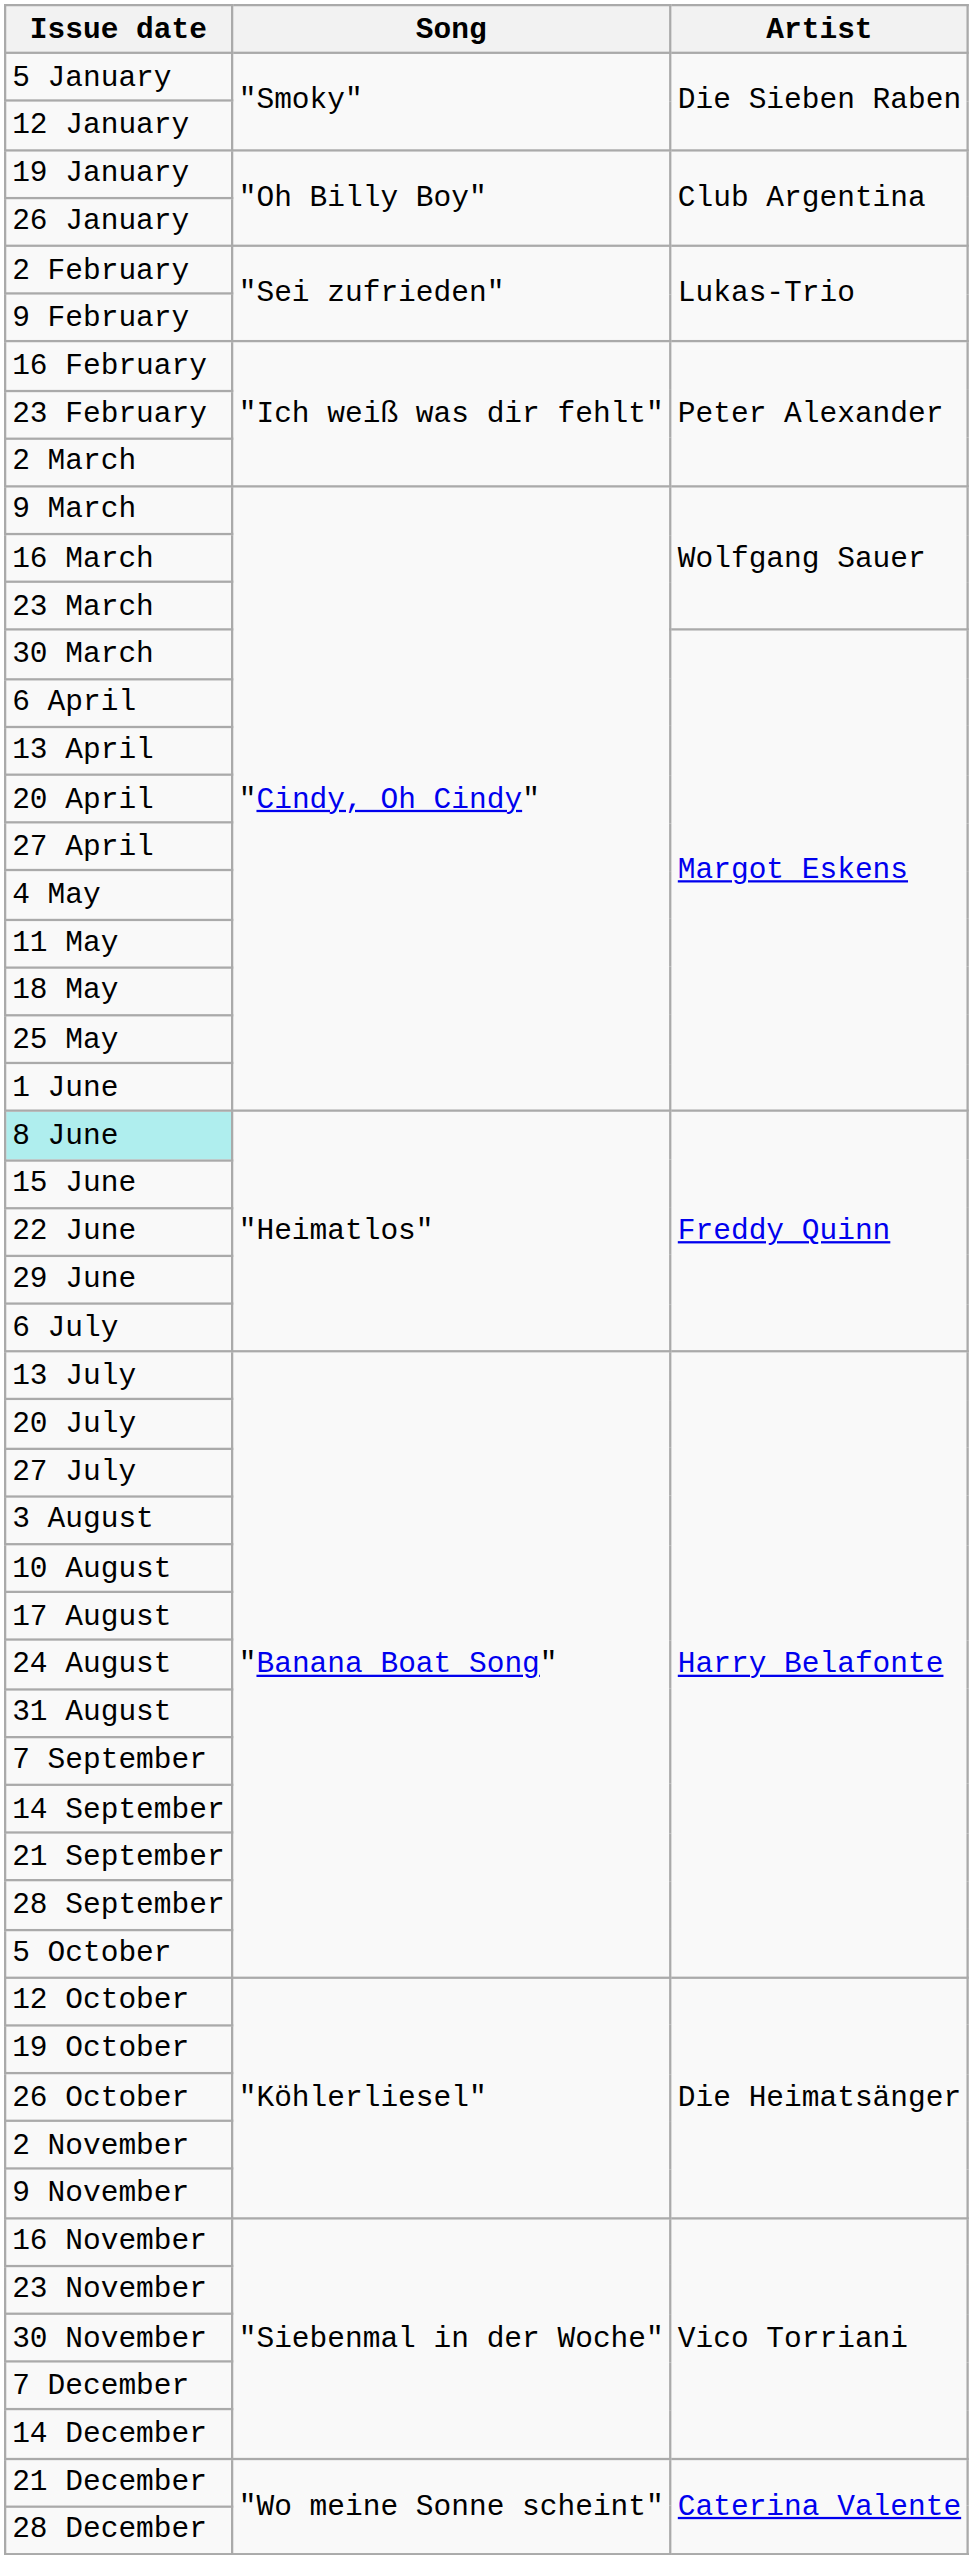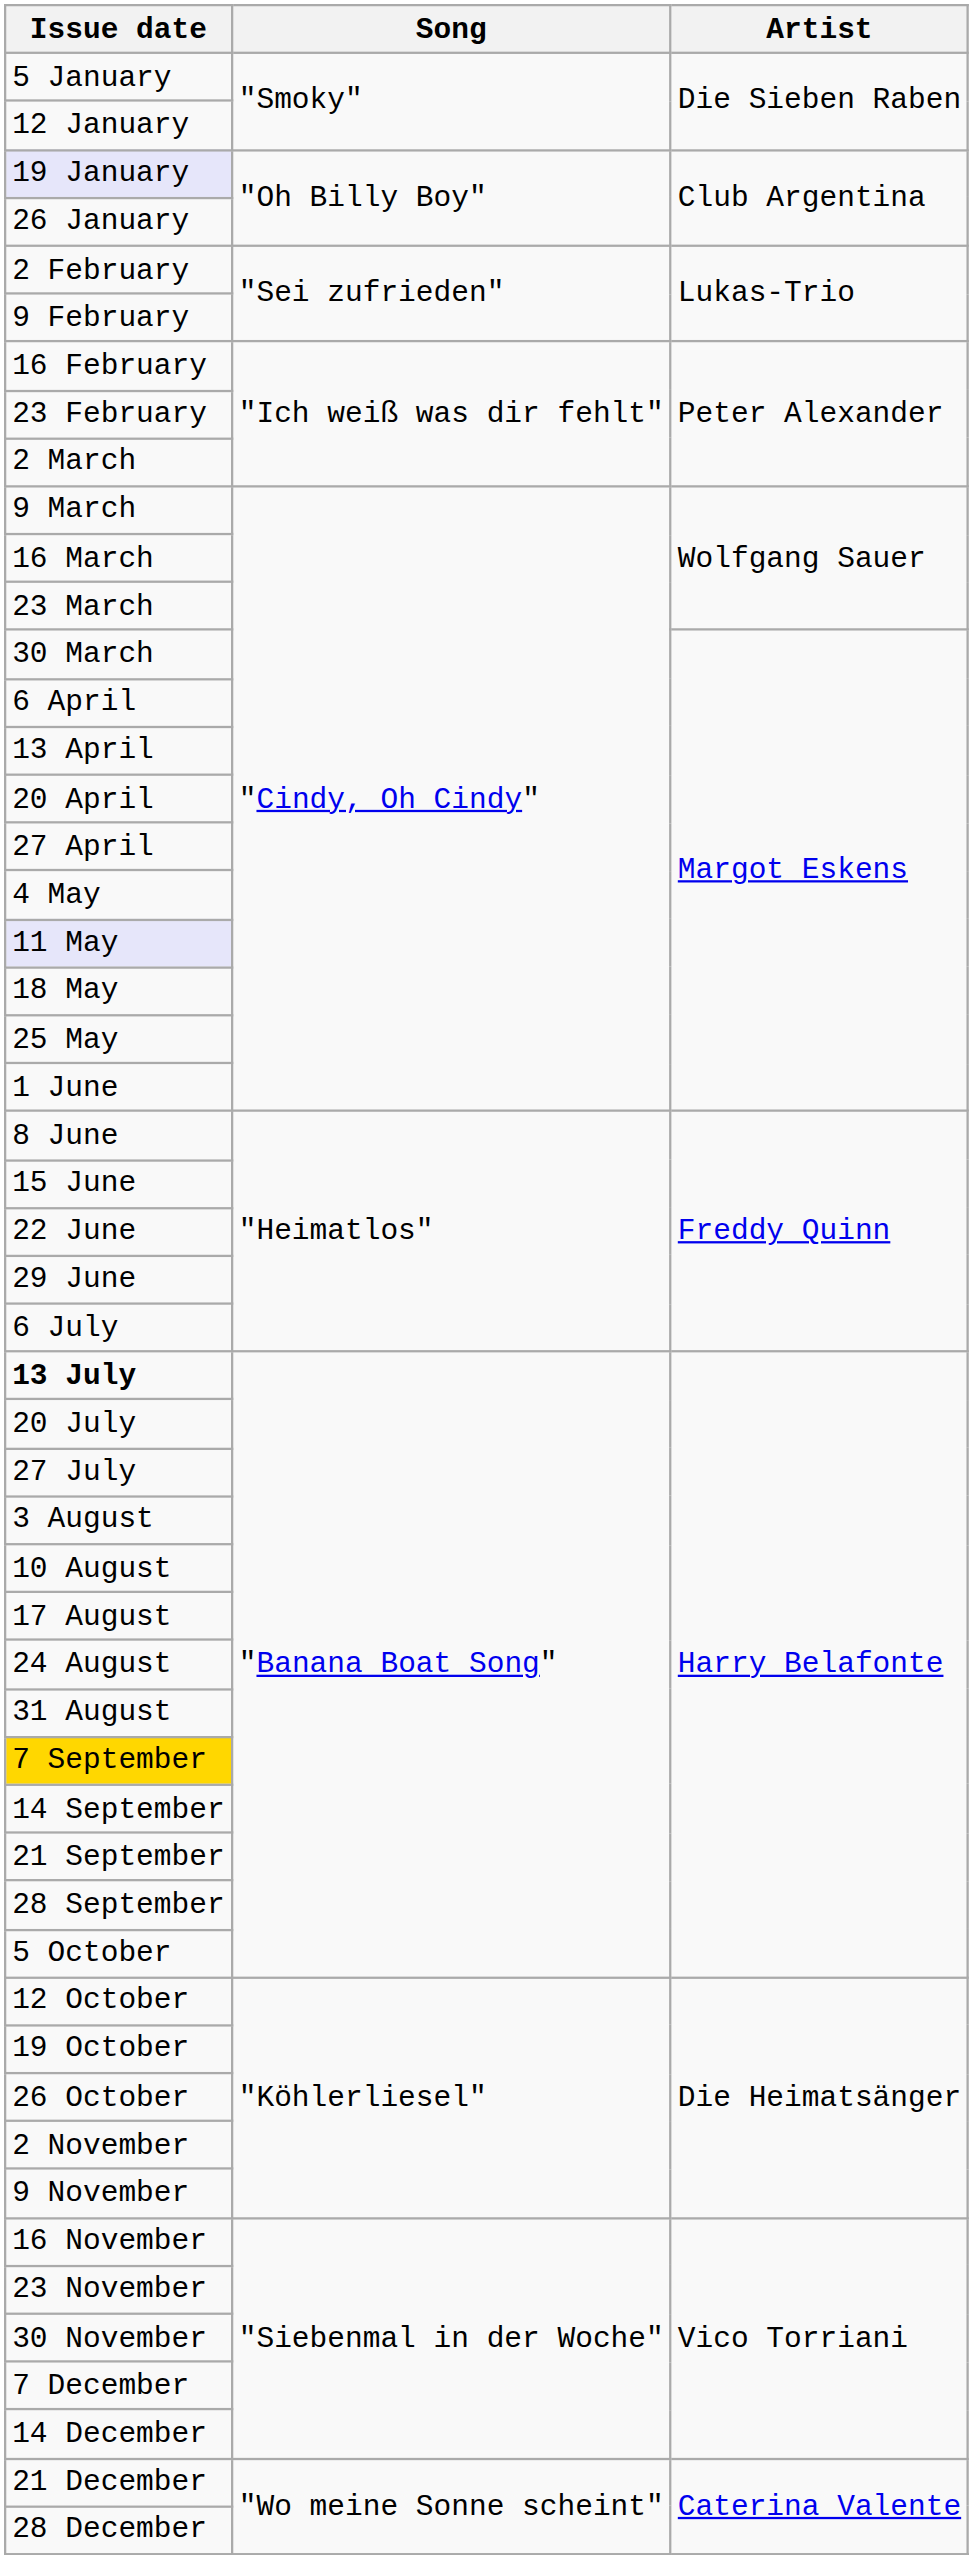(101, 173) no background -> (101, 173) lavender background
(65, 943) no background -> (65, 943) lavender background
(65, 1135) paleturquoise background -> (65, 1135) no background
(74, 1376) normal -> (74, 1376) bold
(110, 1761) no background -> (110, 1761) gold background
